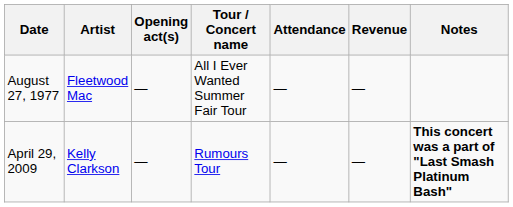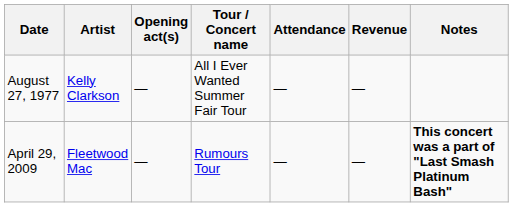(98, 88) Fleetwood Mac -> (93, 88) Kelly Clarkson
(93, 161) Kelly Clarkson -> (98, 161) Fleetwood Mac
